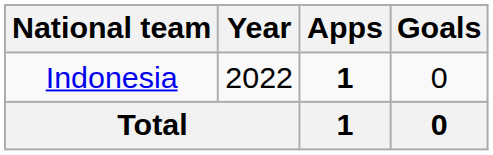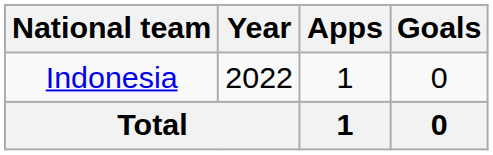(345, 76) bold -> (345, 76) normal
